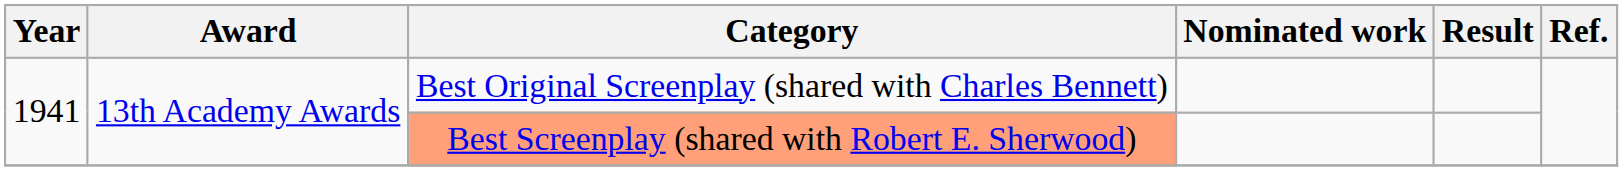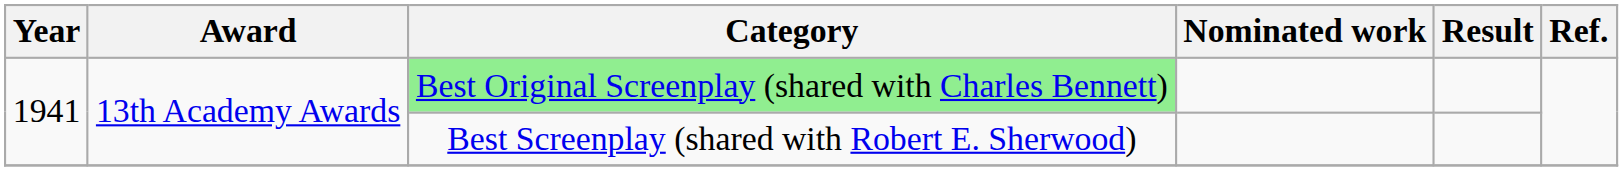(792, 84) no background -> (792, 84) lightgreen background
(792, 138) lightsalmon background -> (792, 138) no background
